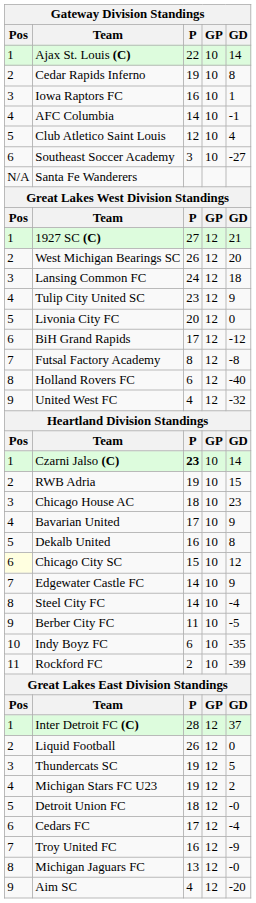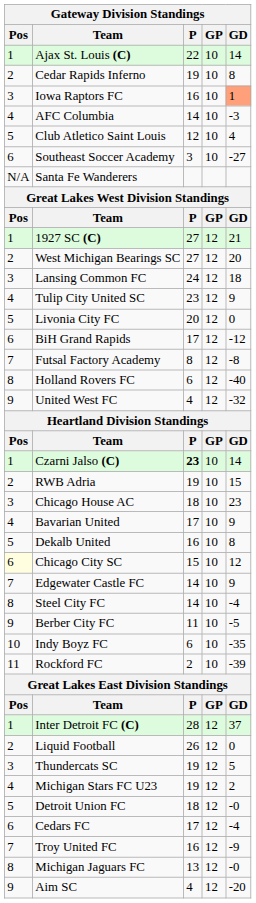(232, 95) no background -> (232, 95) lightsalmon background
(234, 116) -1 -> (234, 116) -3
(193, 258) 26 -> (193, 258) 27
